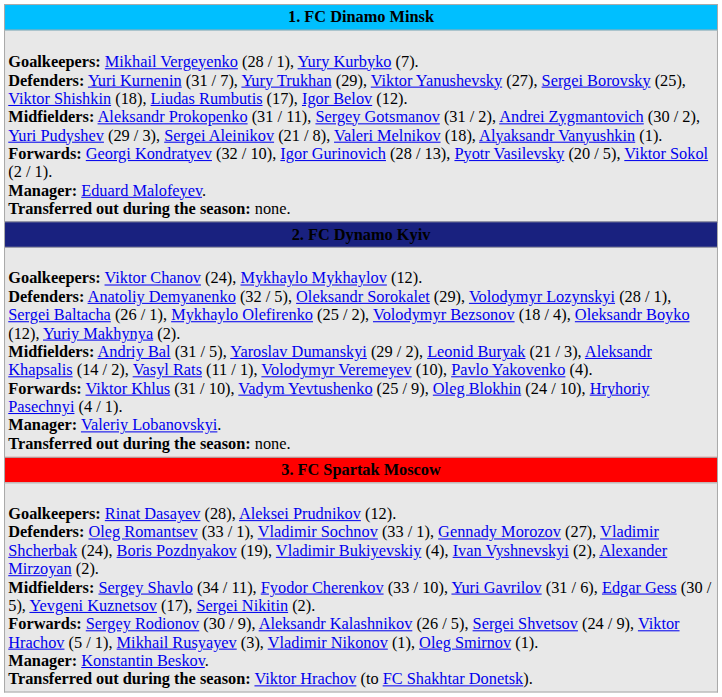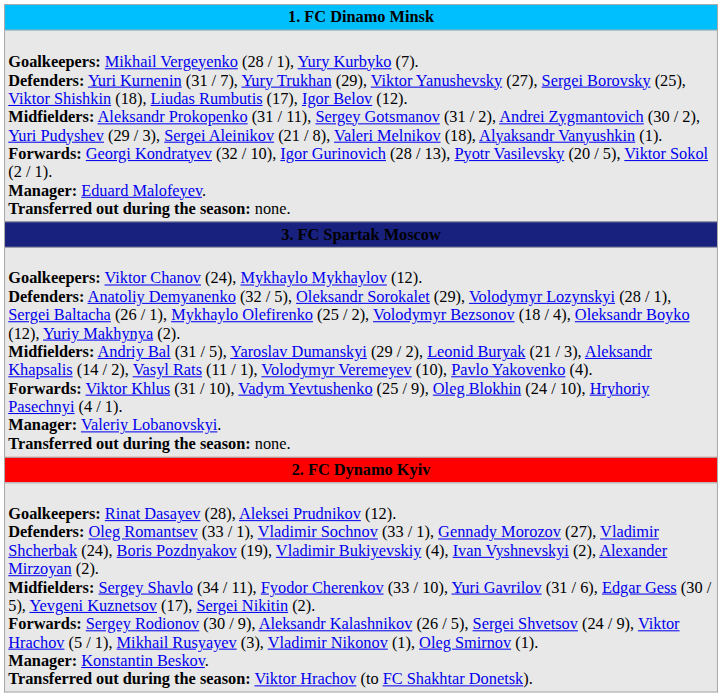(361, 234) 2. FC Dynamo Kyiv -> (361, 234) 3. FC Spartak Moscow
(361, 469) 3. FC Spartak Moscow -> (361, 469) 2. FC Dynamo Kyiv
